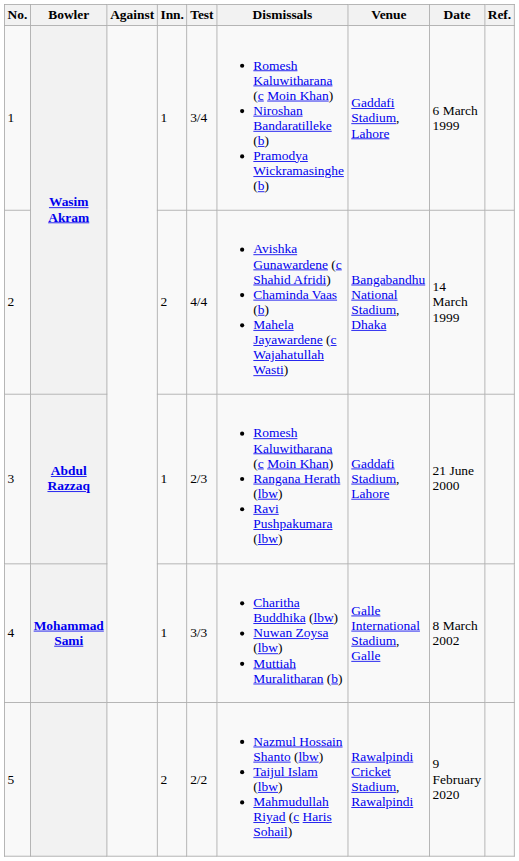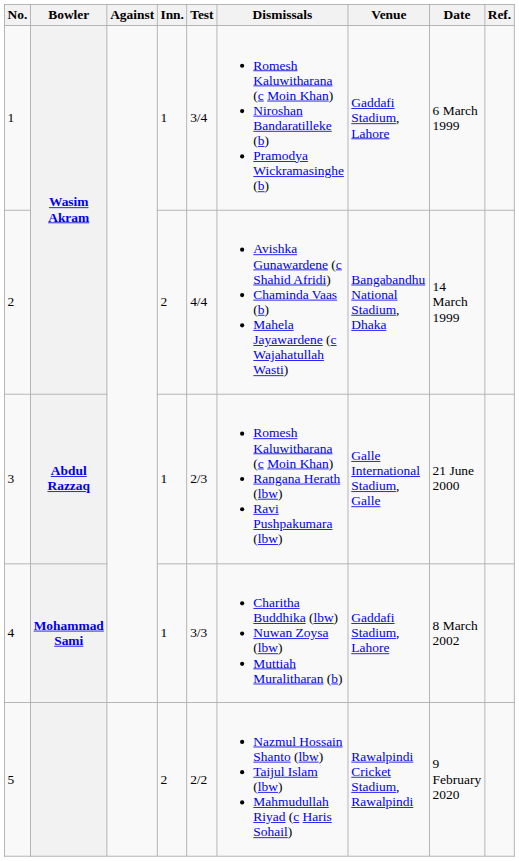(375, 478) Gaddafi Stadium, Lahore -> (386, 478) Galle International Stadium, Galle
(386, 632) Galle International Stadium, Galle -> (375, 632) Gaddafi Stadium, Lahore
